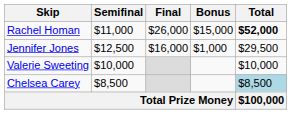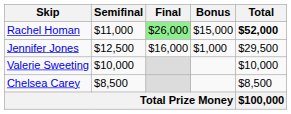(168, 30) no background -> (168, 30) lightgreen background
(255, 83) lightblue background -> (255, 83) no background
